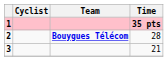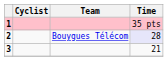(146, 24) bold -> (146, 24) normal
(90, 37) bold -> (90, 37) normal
(156, 37) no background -> (156, 37) lavender background
